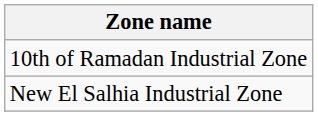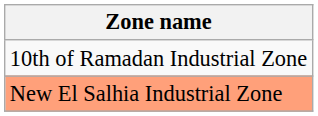(146, 93) no background -> (146, 93) lightsalmon background
